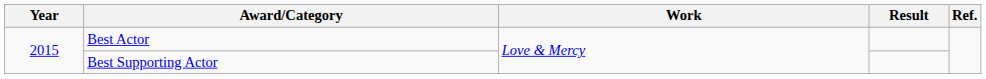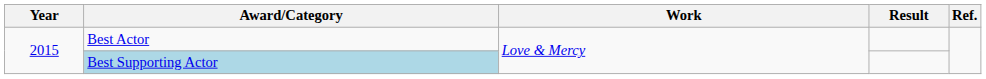(152, 62) no background -> (152, 62) lightblue background
